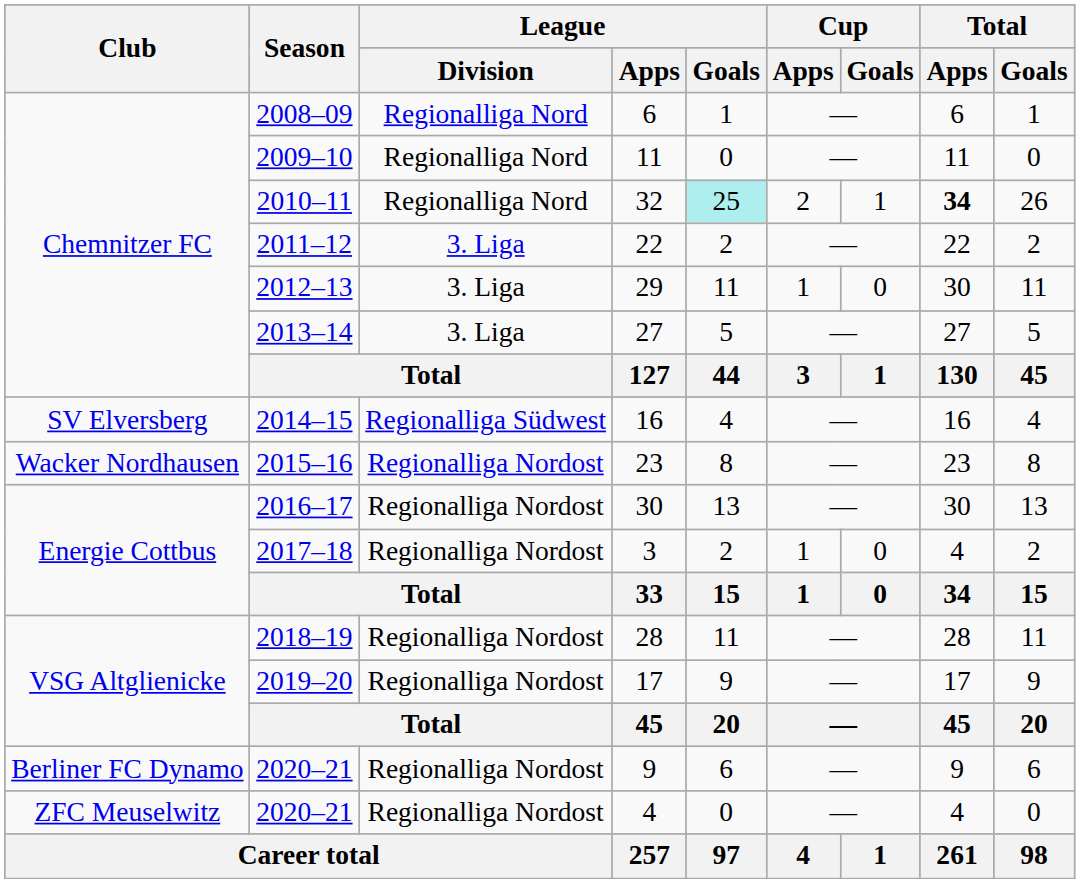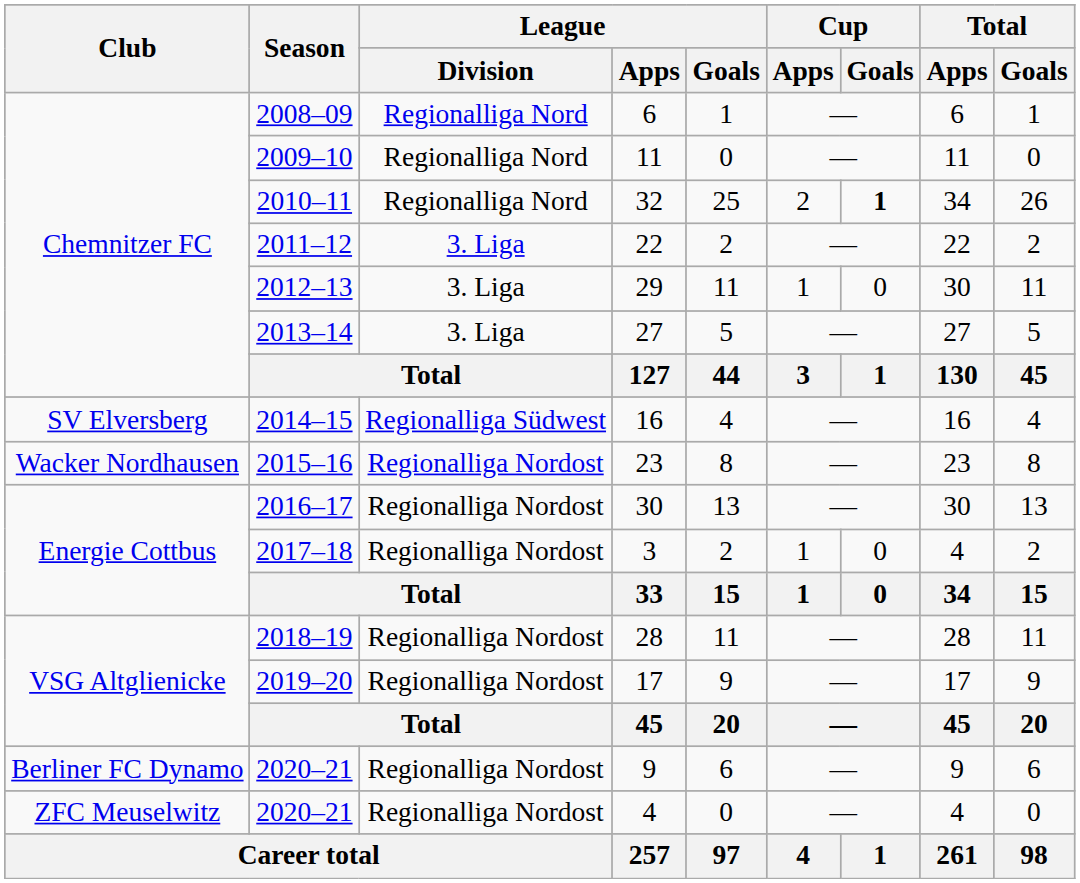(726, 200) paleturquoise background -> (726, 200) no background
(880, 200) normal -> (880, 200) bold
(957, 200) bold -> (957, 200) normal
